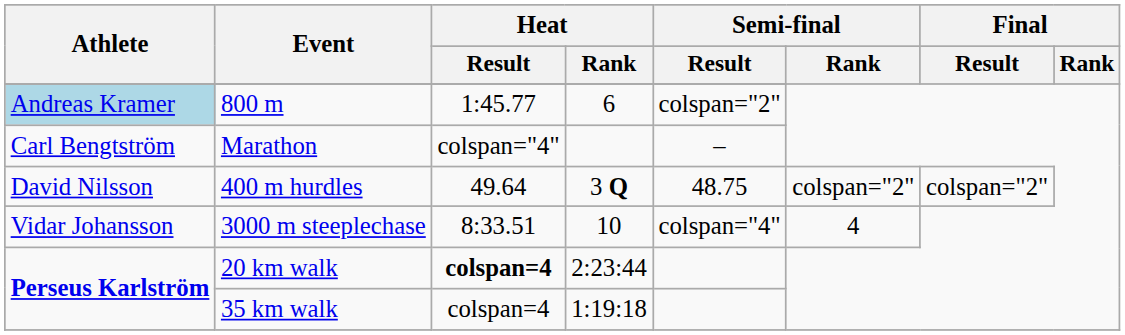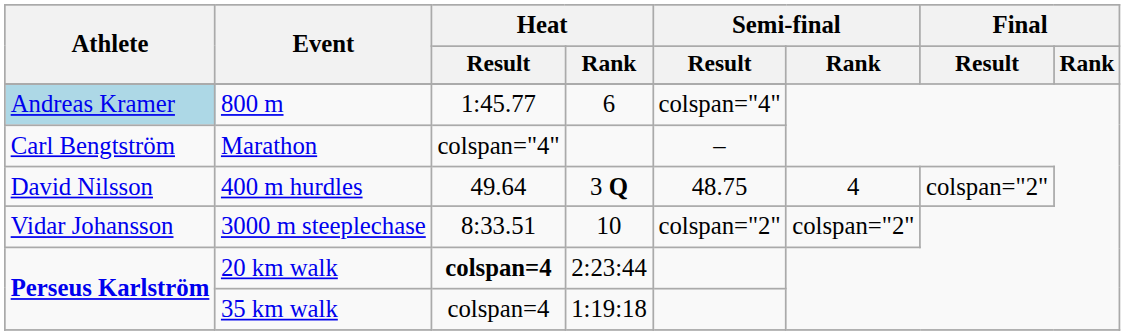(720, 104) colspan="2" -> (720, 104) colspan="4"
(853, 186) colspan="2" -> (853, 186) 4
(720, 227) colspan="4" -> (720, 227) colspan="2"
(853, 227) 4 -> (853, 227) colspan="2"
